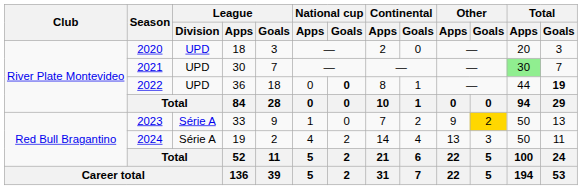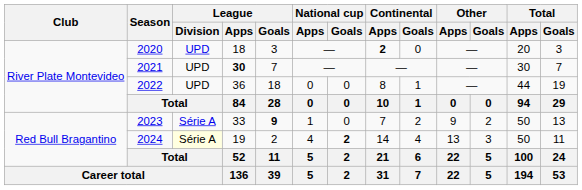(383, 49) normal -> (383, 49) bold
(239, 67) normal -> (239, 67) bold
(524, 67) lightgreen background -> (524, 67) no background
(347, 85) bold -> (347, 85) normal
(559, 85) bold -> (559, 85) normal
(274, 121) normal -> (274, 121) bold
(488, 121) gold background -> (488, 121) no background
(197, 139) no background -> (197, 139) lightyellow background
(347, 139) normal -> (347, 139) bold
